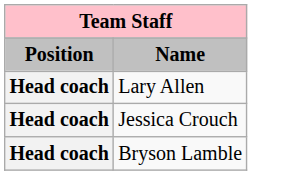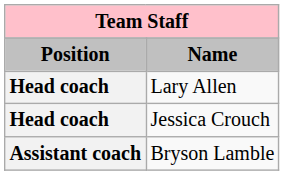(59, 153) Head coach -> (75, 153) Assistant coach
